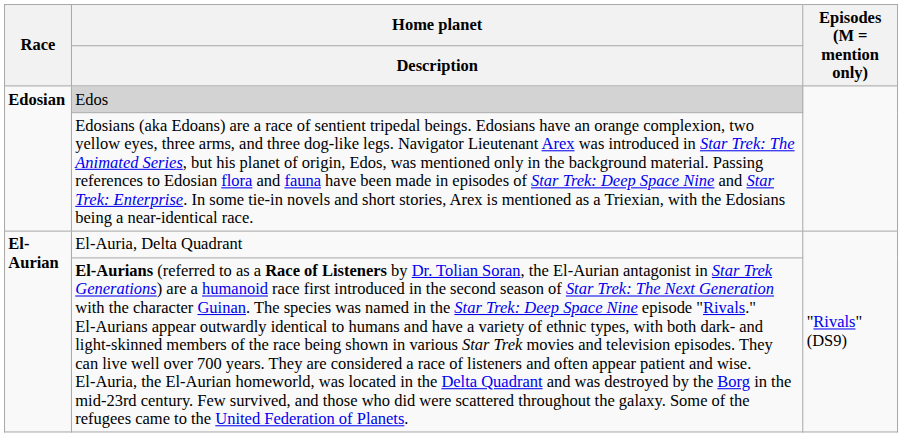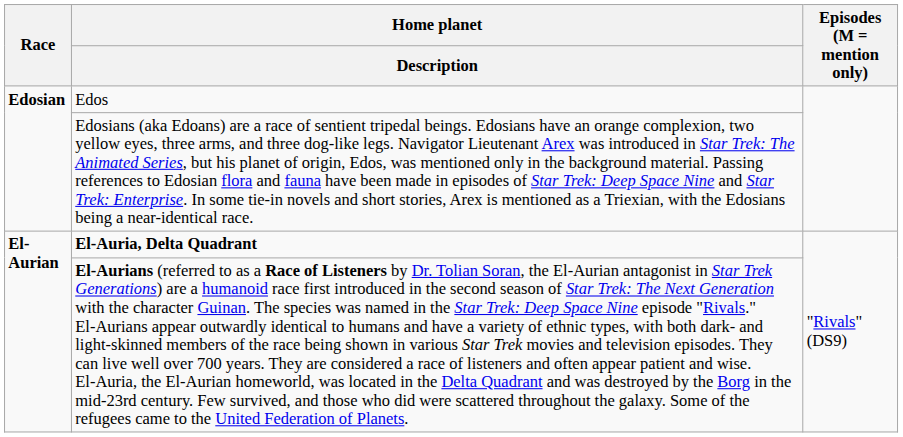(92, 99) lightgrey background -> (92, 99) no background
(159, 244) normal -> (166, 244) bold
